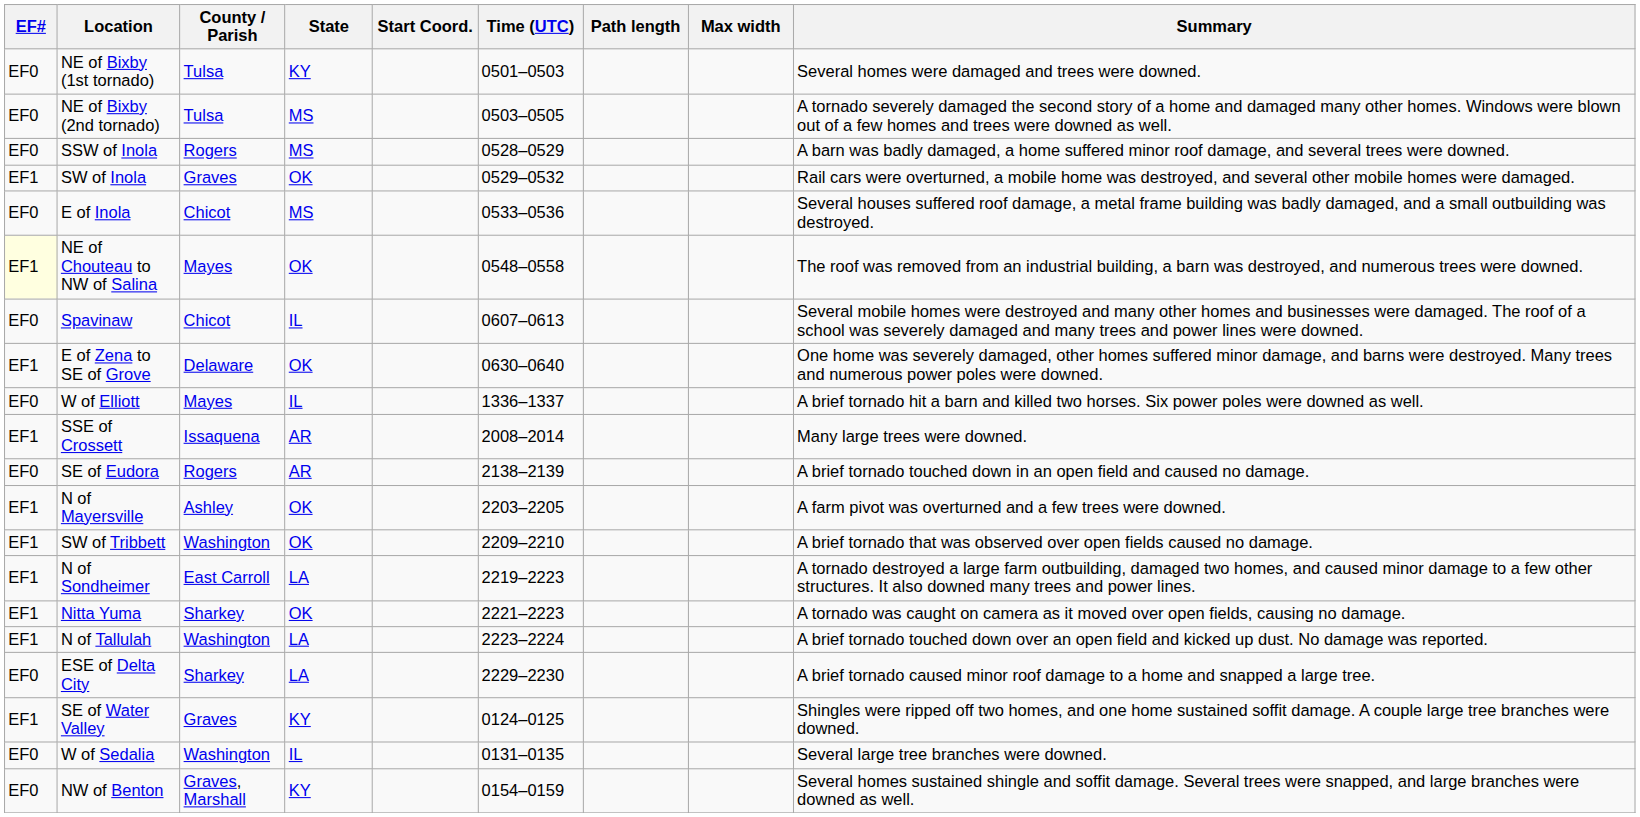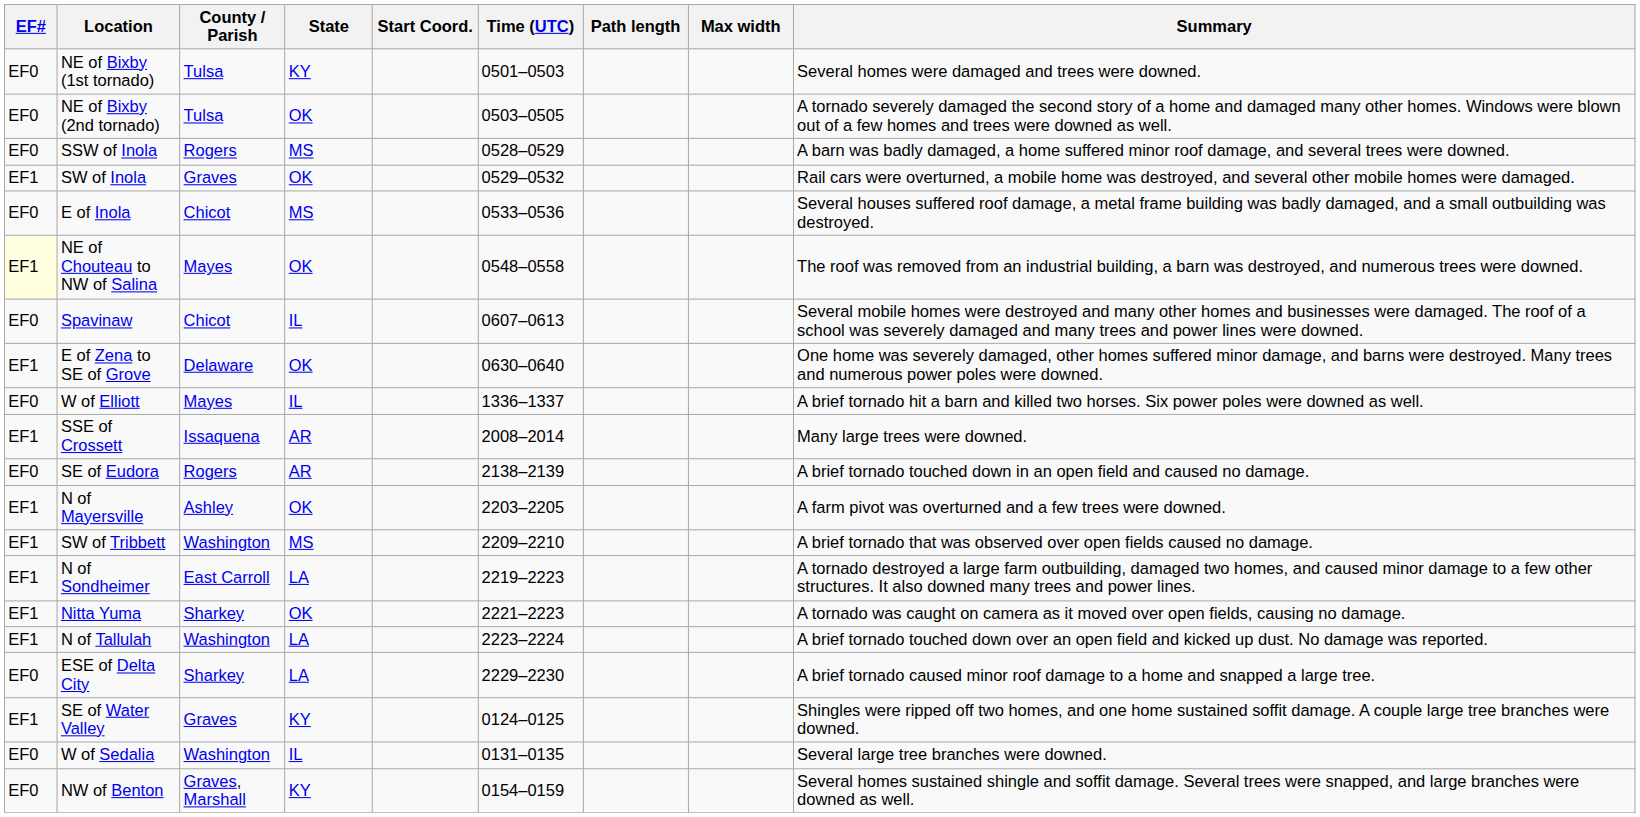(301, 116) MS -> (301, 116) OK
(301, 542) OK -> (301, 542) MS
